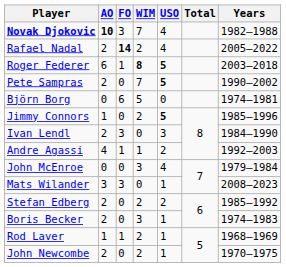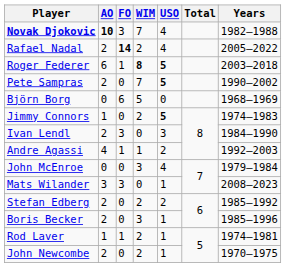(249, 99) 1974–1981 -> (249, 99) 1968–1969
(249, 116) 1985–1996 -> (249, 116) 1974–1983
(249, 219) 1974–1983 -> (249, 219) 1985–1996
(249, 237) 1968–1969 -> (249, 237) 1974–1981
